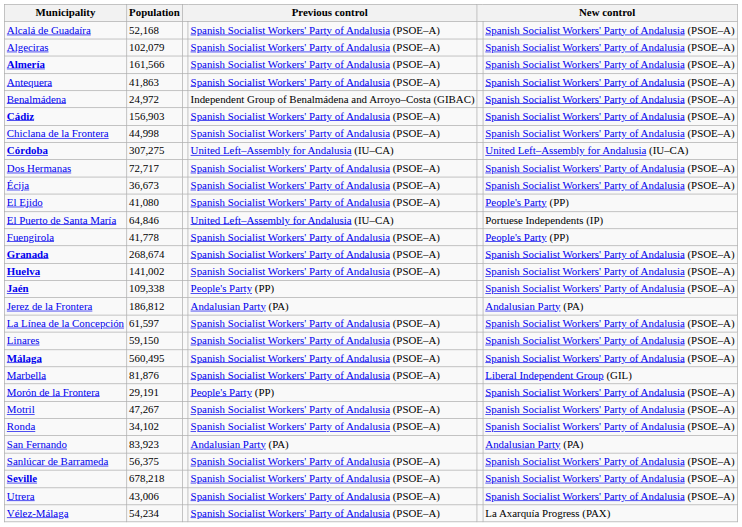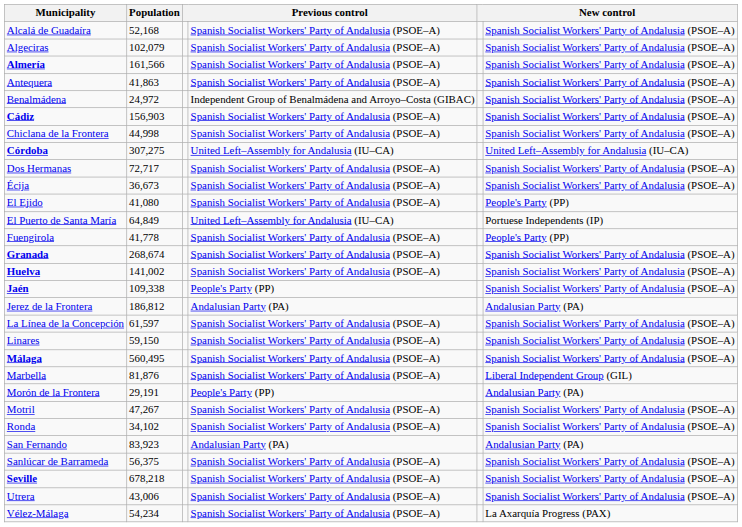(144, 220) 64,846 -> (144, 220) 64,849
(610, 392) Spanish Socialist Workers' Party of Andalusia (PSOE–A) -> (534, 392) Andalusian Party (PA)
